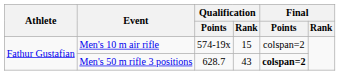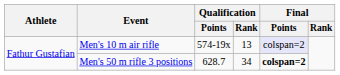(246, 45) 15 -> (246, 45) 13
(284, 45) no background -> (284, 45) lavender background
(246, 62) 43 -> (246, 62) 34
